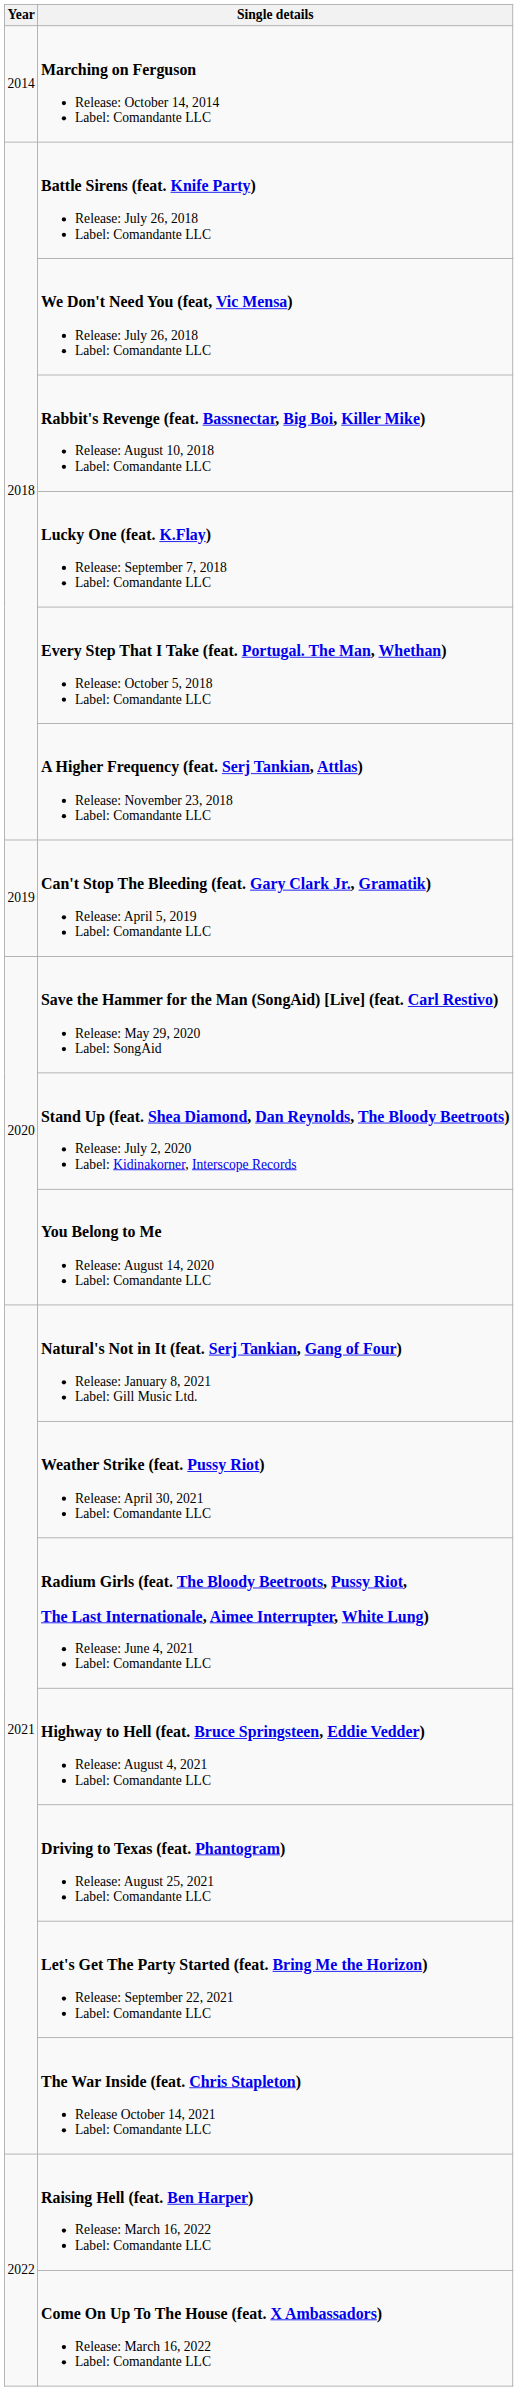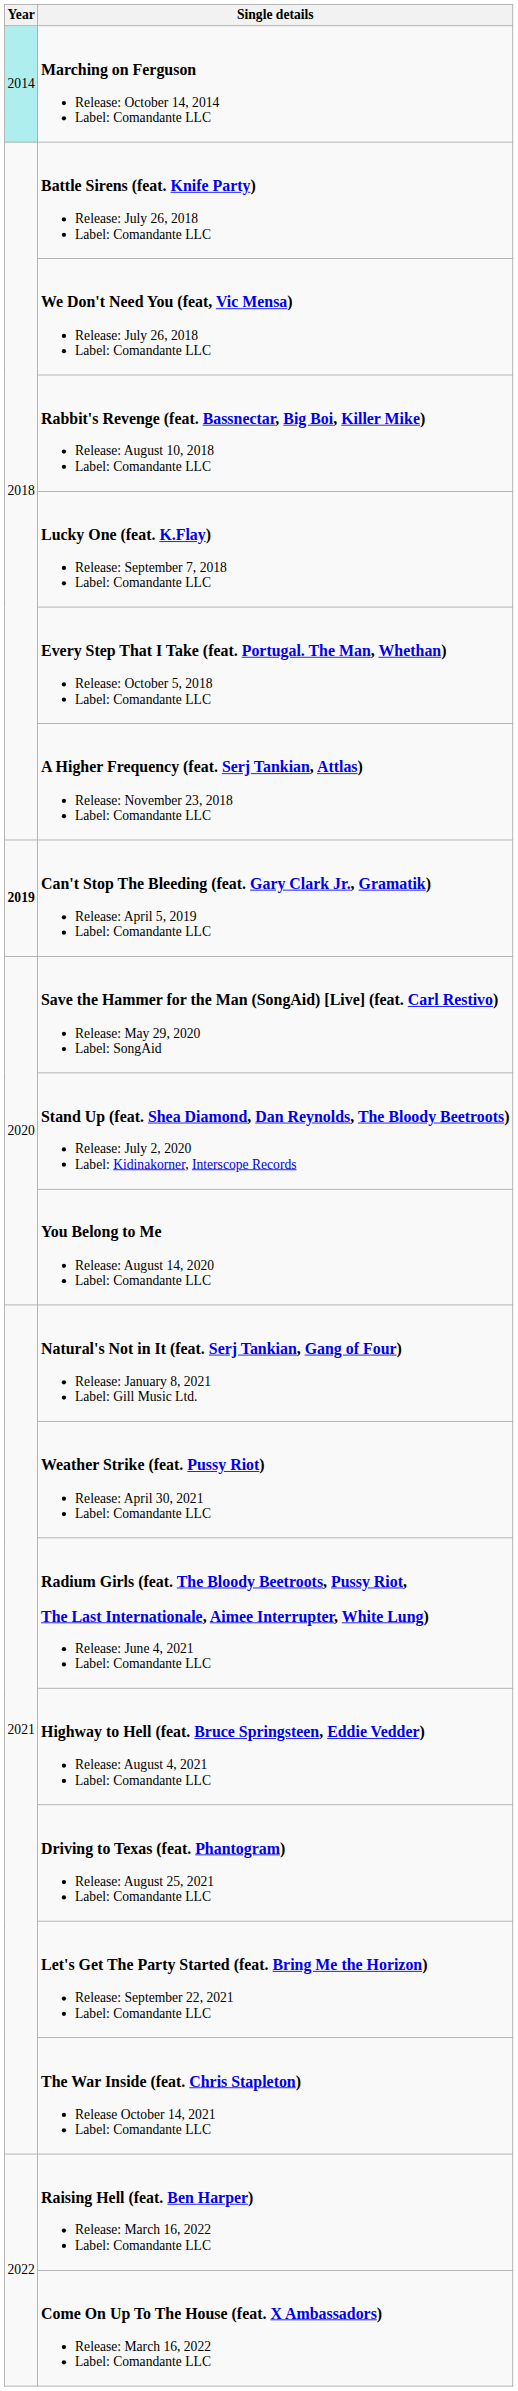(21, 84) no background -> (21, 84) paleturquoise background
(21, 898) normal -> (21, 898) bold
